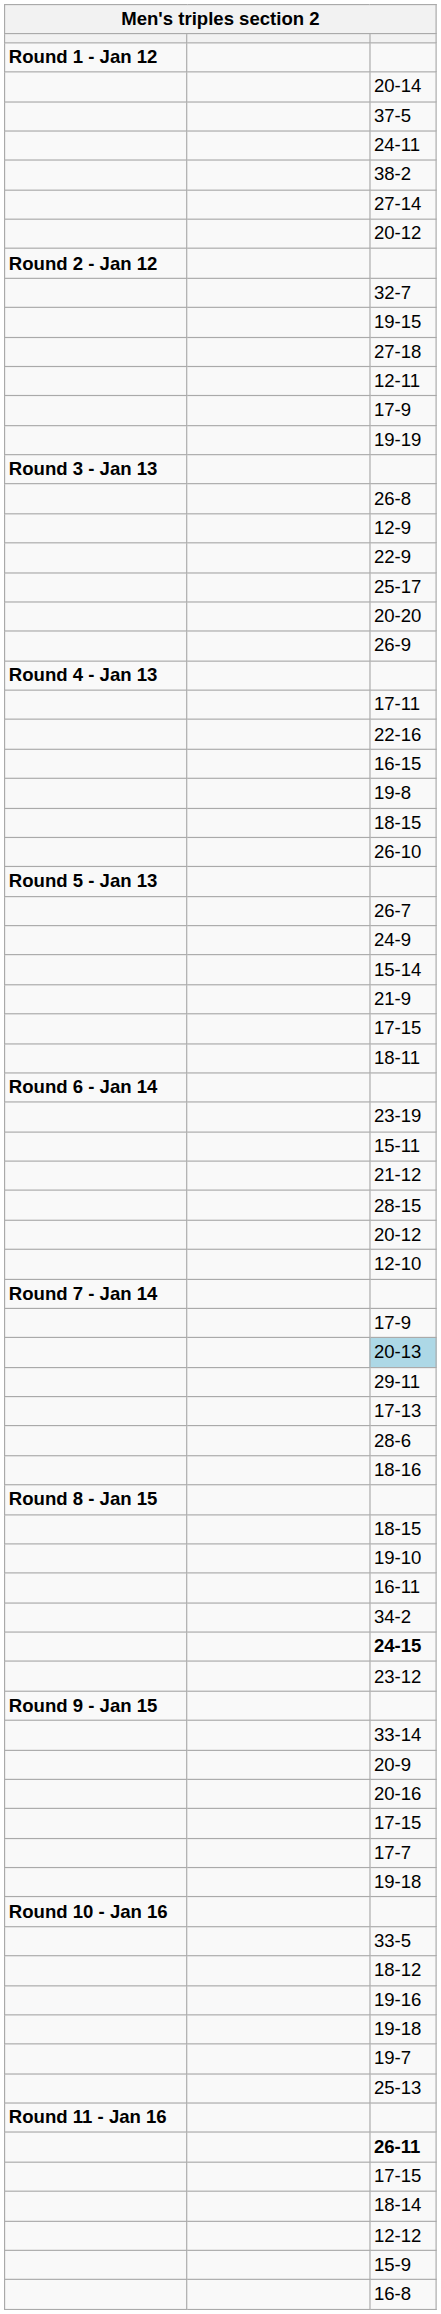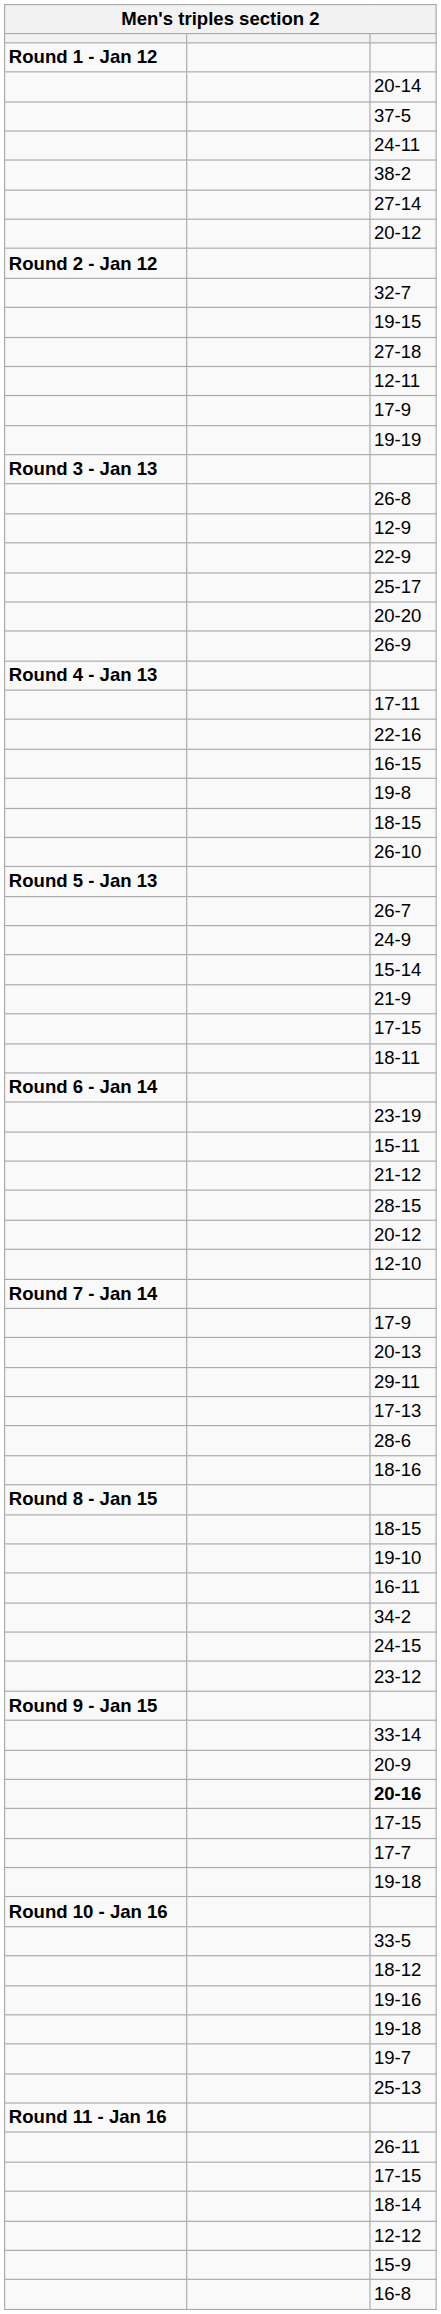(398, 1352) lightblue background -> (398, 1352) no background
(398, 1646) bold -> (398, 1646) normal
(398, 1793) normal -> (398, 1793) bold
(397, 2147) bold -> (397, 2147) normal
